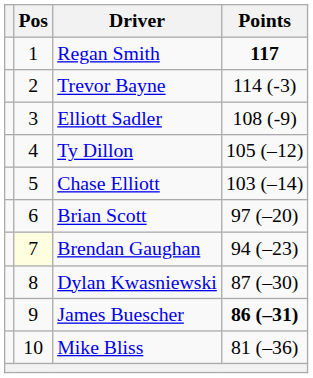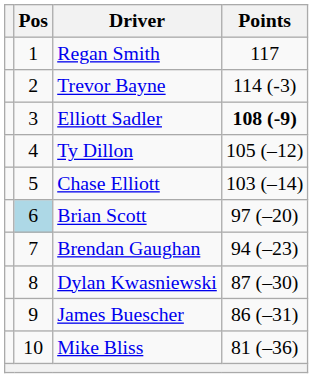(265, 53) bold -> (265, 53) normal
(265, 118) normal -> (265, 118) bold
(33, 216) no background -> (33, 216) lightblue background
(33, 249) lightyellow background -> (33, 249) no background
(265, 314) bold -> (265, 314) normal
